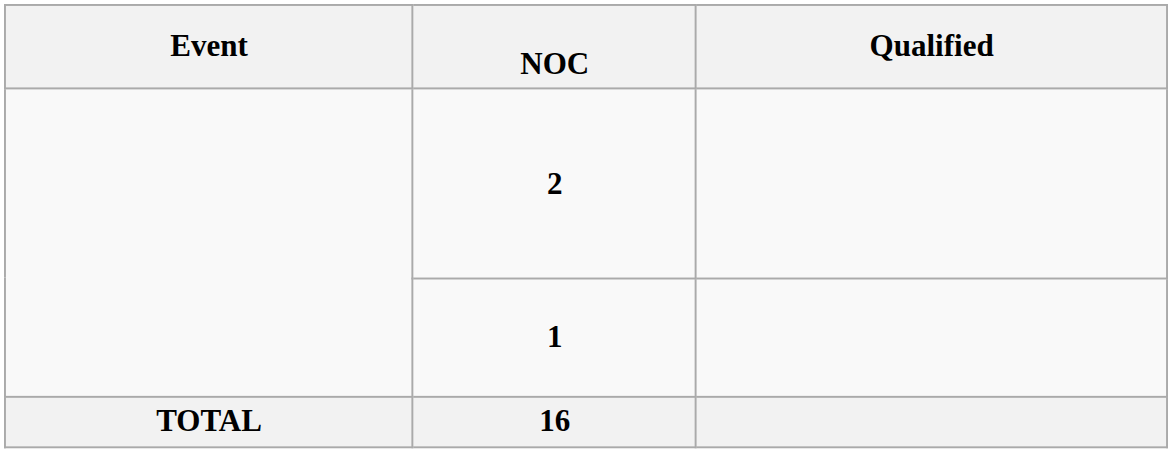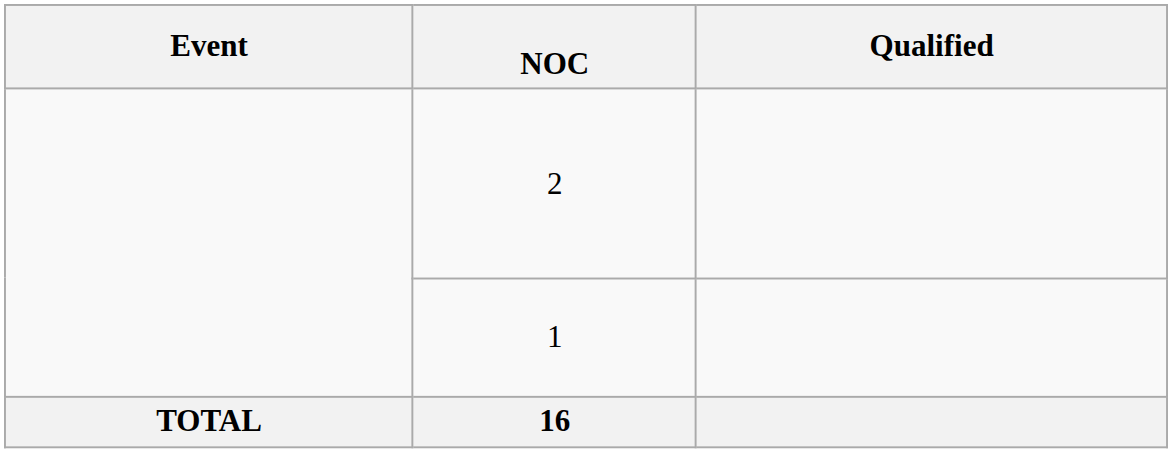(555, 183) bold -> (555, 183) normal
(555, 337) bold -> (555, 337) normal
